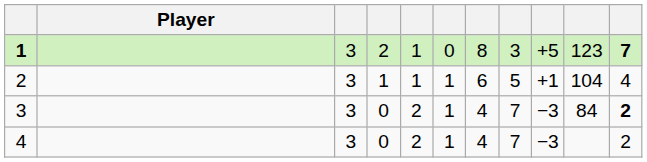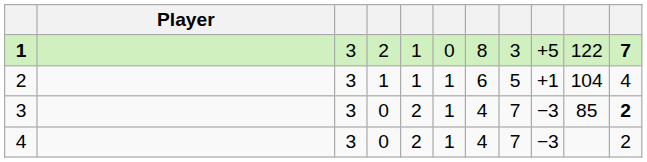(587, 50) 123 -> (587, 50) 122
(587, 111) 84 -> (587, 111) 85
